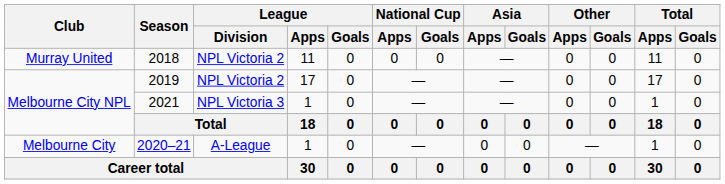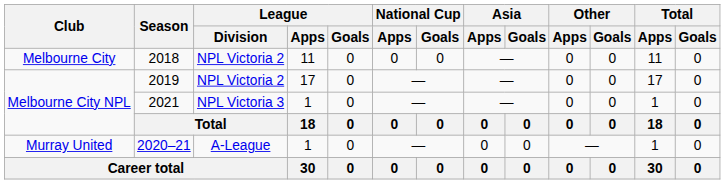(69, 59) Murray United -> (69, 59) Melbourne City
(69, 146) Melbourne City -> (69, 146) Murray United
